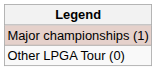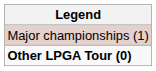(66, 56) normal -> (69, 56) bold
